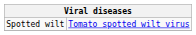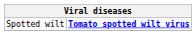(129, 24) normal -> (129, 24) bold
